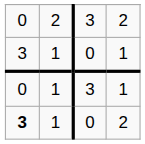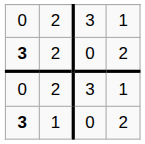(123, 20) 2 -> (123, 20) 1
(22, 54) normal -> (22, 54) bold
(55, 54) 1 -> (55, 54) 2
(123, 54) 1 -> (123, 54) 2
(55, 89) 1 -> (55, 89) 2
